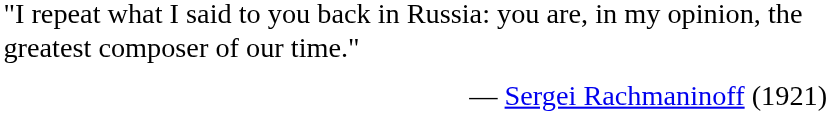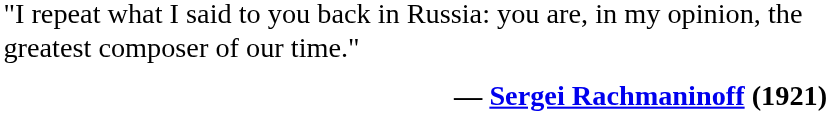(648, 95) normal -> (641, 95) bold
